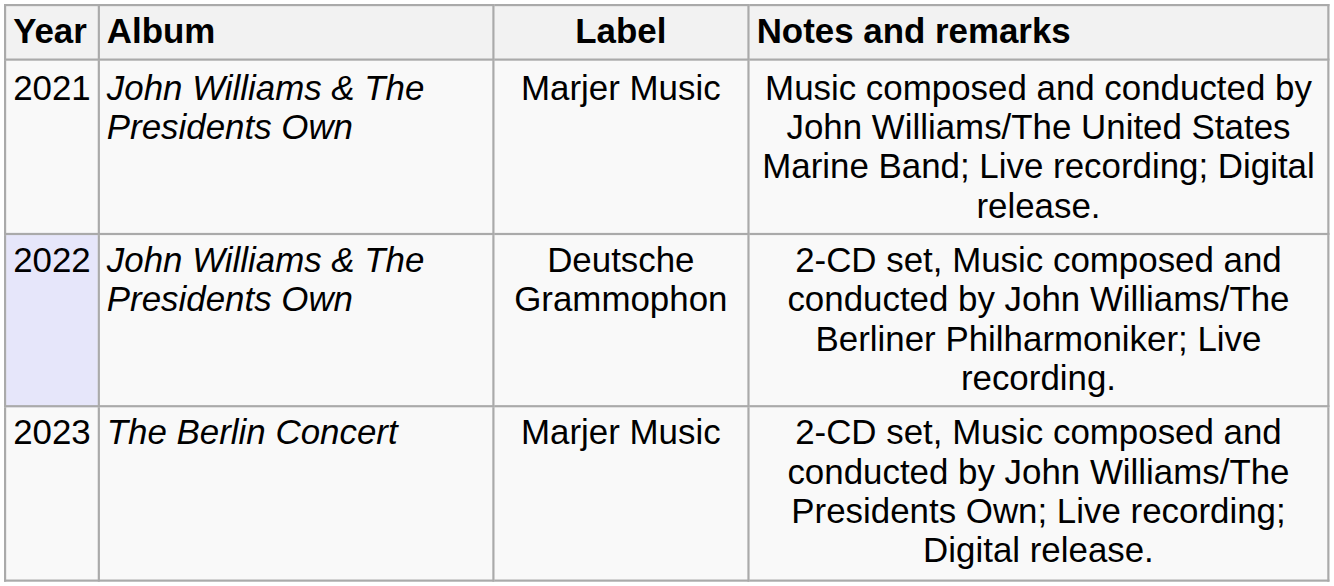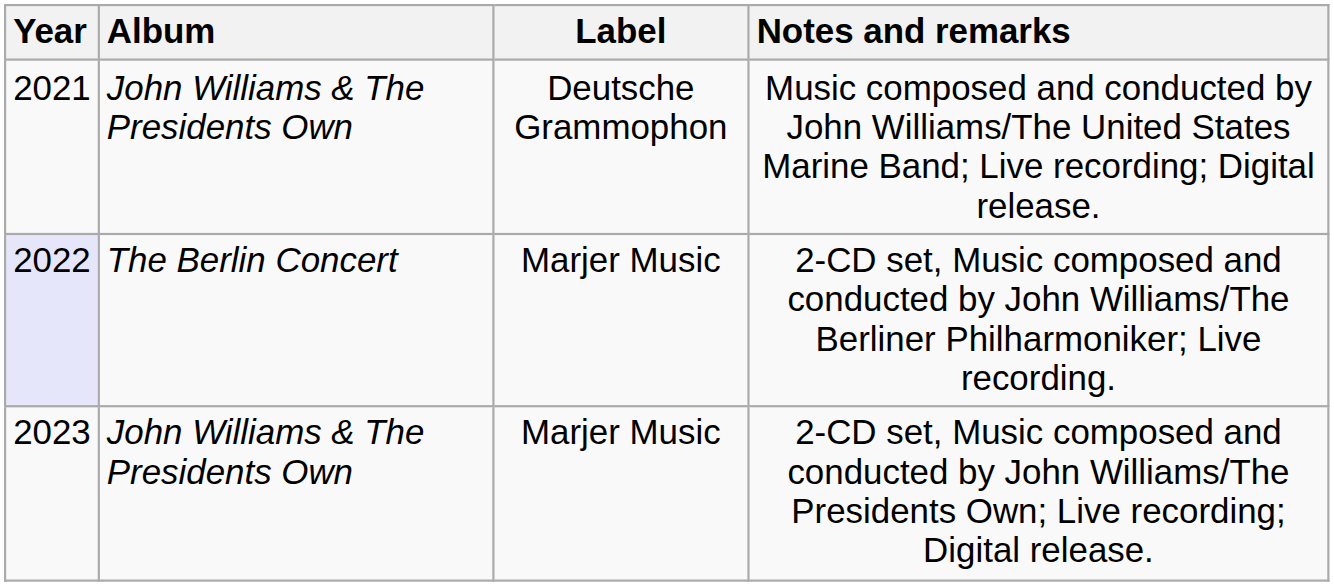(621, 87) Marjer Music -> (621, 107) Deutsche Grammophon
(266, 280) John Williams & The Presidents Own -> (252, 260) The Berlin Concert
(621, 280) Deutsche Grammophon -> (621, 260) Marjer Music
(252, 433) The Berlin Concert -> (266, 453) John Williams & The Presidents Own
